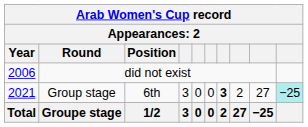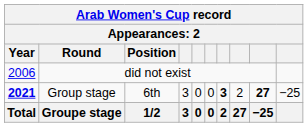(22, 93) normal -> (22, 93) bold
(263, 93) normal -> (263, 93) bold
(290, 93) paleturquoise background -> (290, 93) no background
